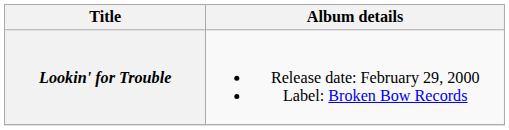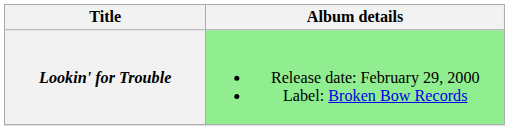(355, 86) no background -> (355, 86) lightgreen background
